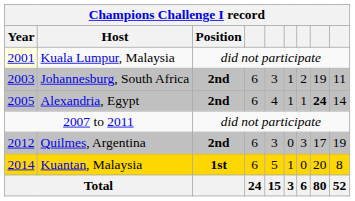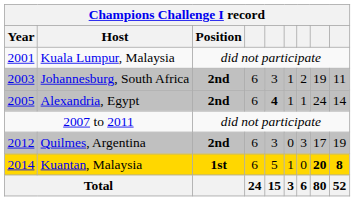(21, 57) lightyellow background -> (21, 57) no background
(274, 100) normal -> (274, 100) bold
(320, 100) bold -> (320, 100) normal
(320, 164) normal -> (320, 164) bold
(339, 164) normal -> (339, 164) bold
